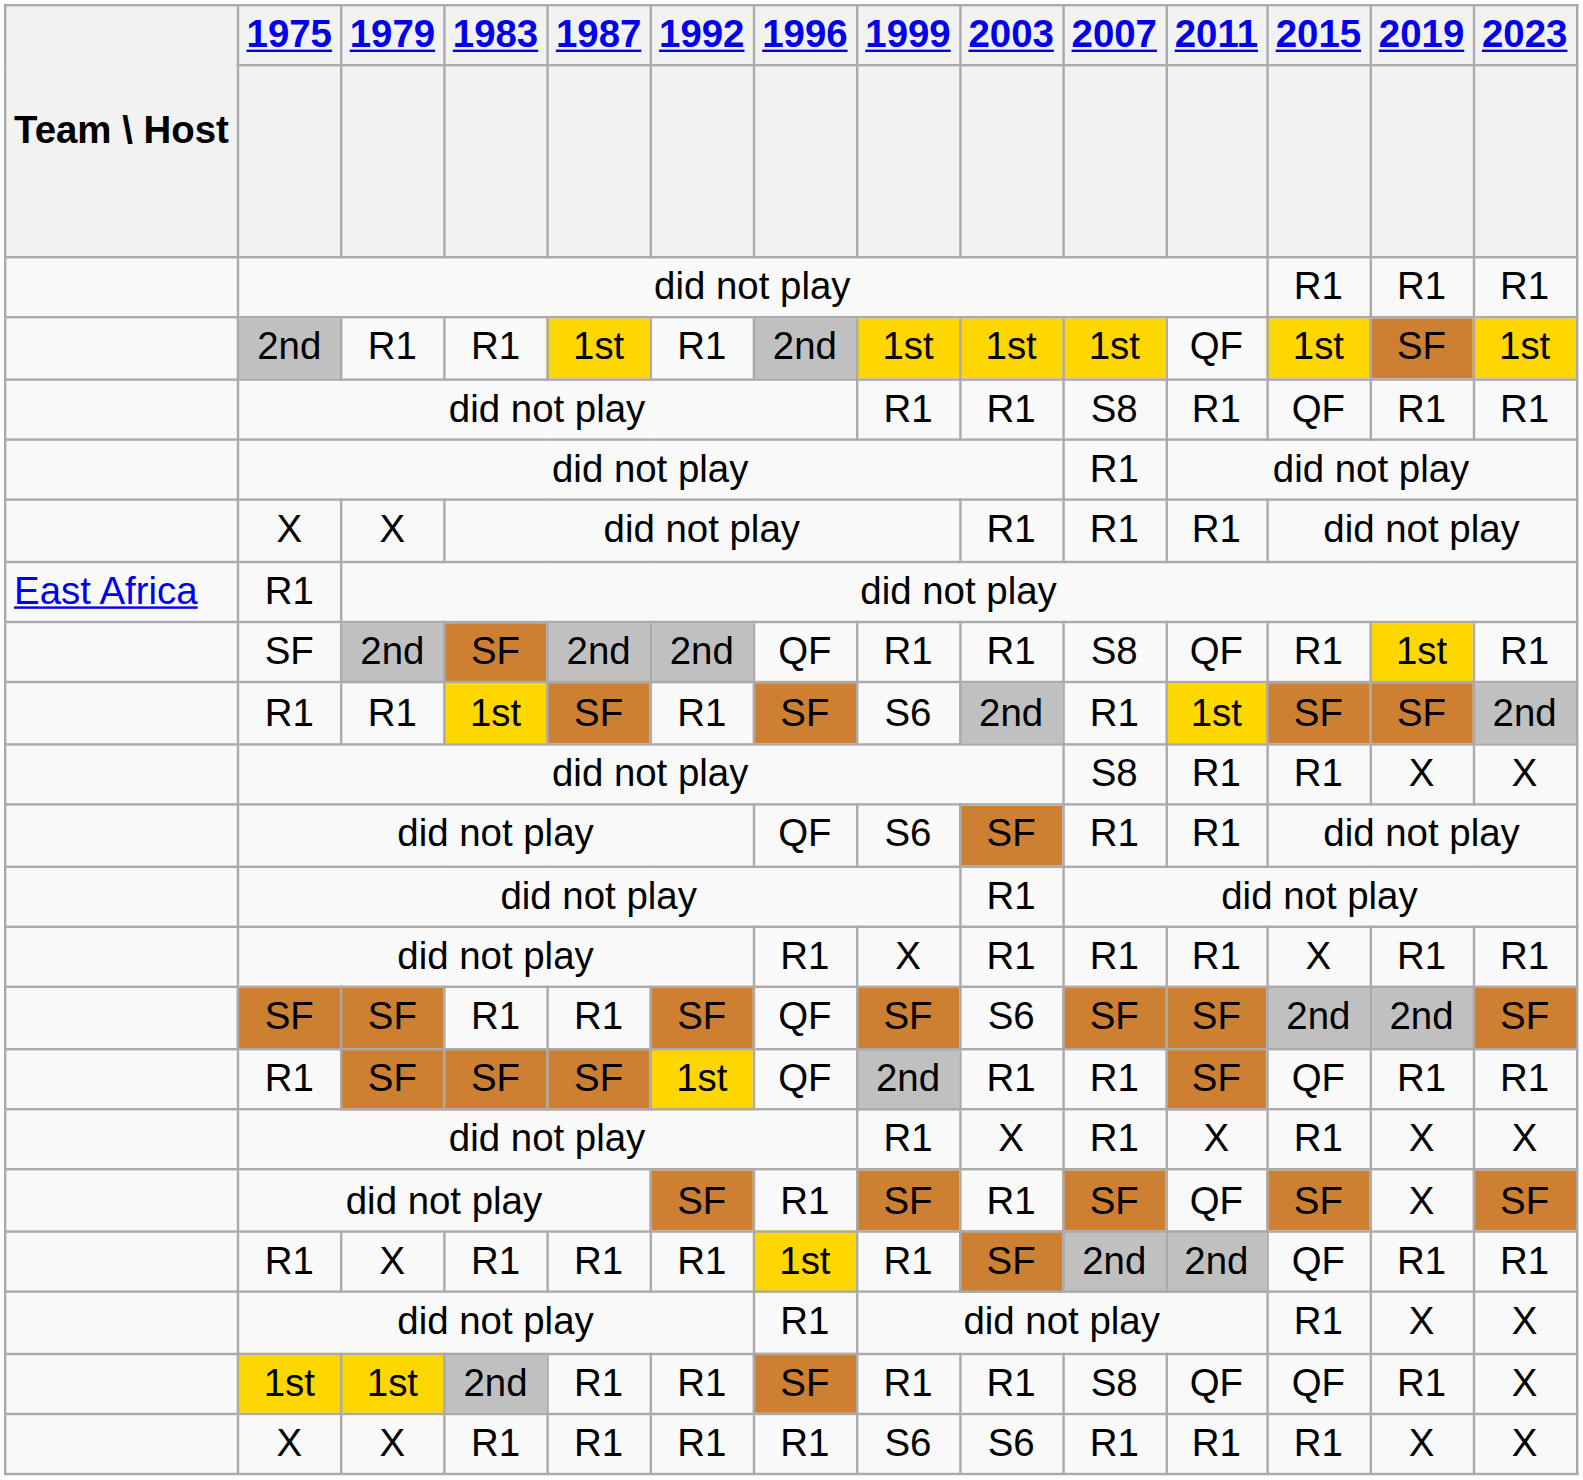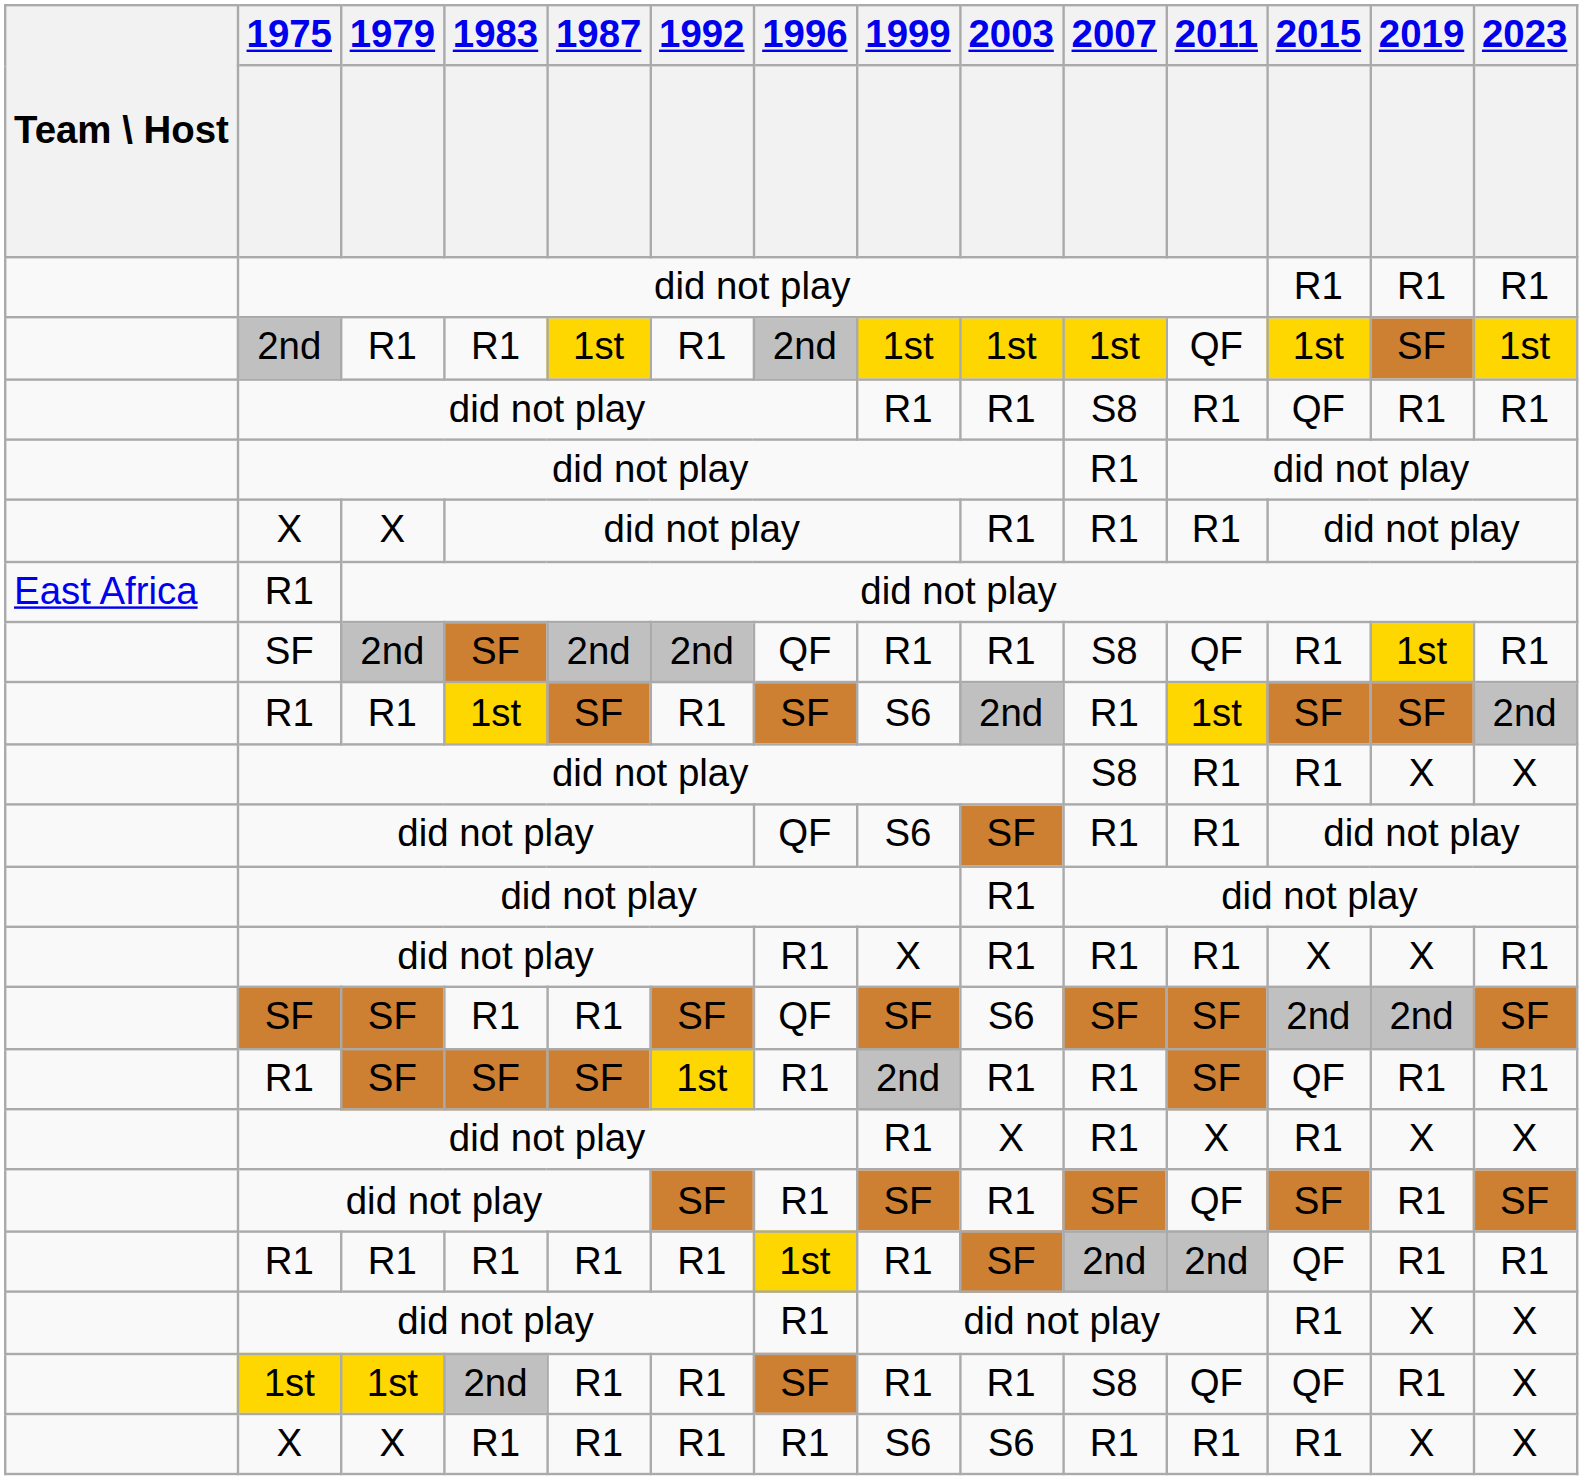(1422, 956) R1 -> (1422, 956) X
(805, 1078) QF -> (805, 1078) R1
(1422, 1199) X -> (1422, 1199) R1
(392, 1260) X -> (392, 1260) R1
